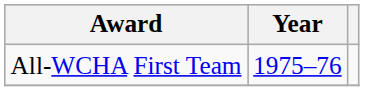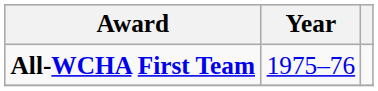(126, 64) normal -> (133, 64) bold
